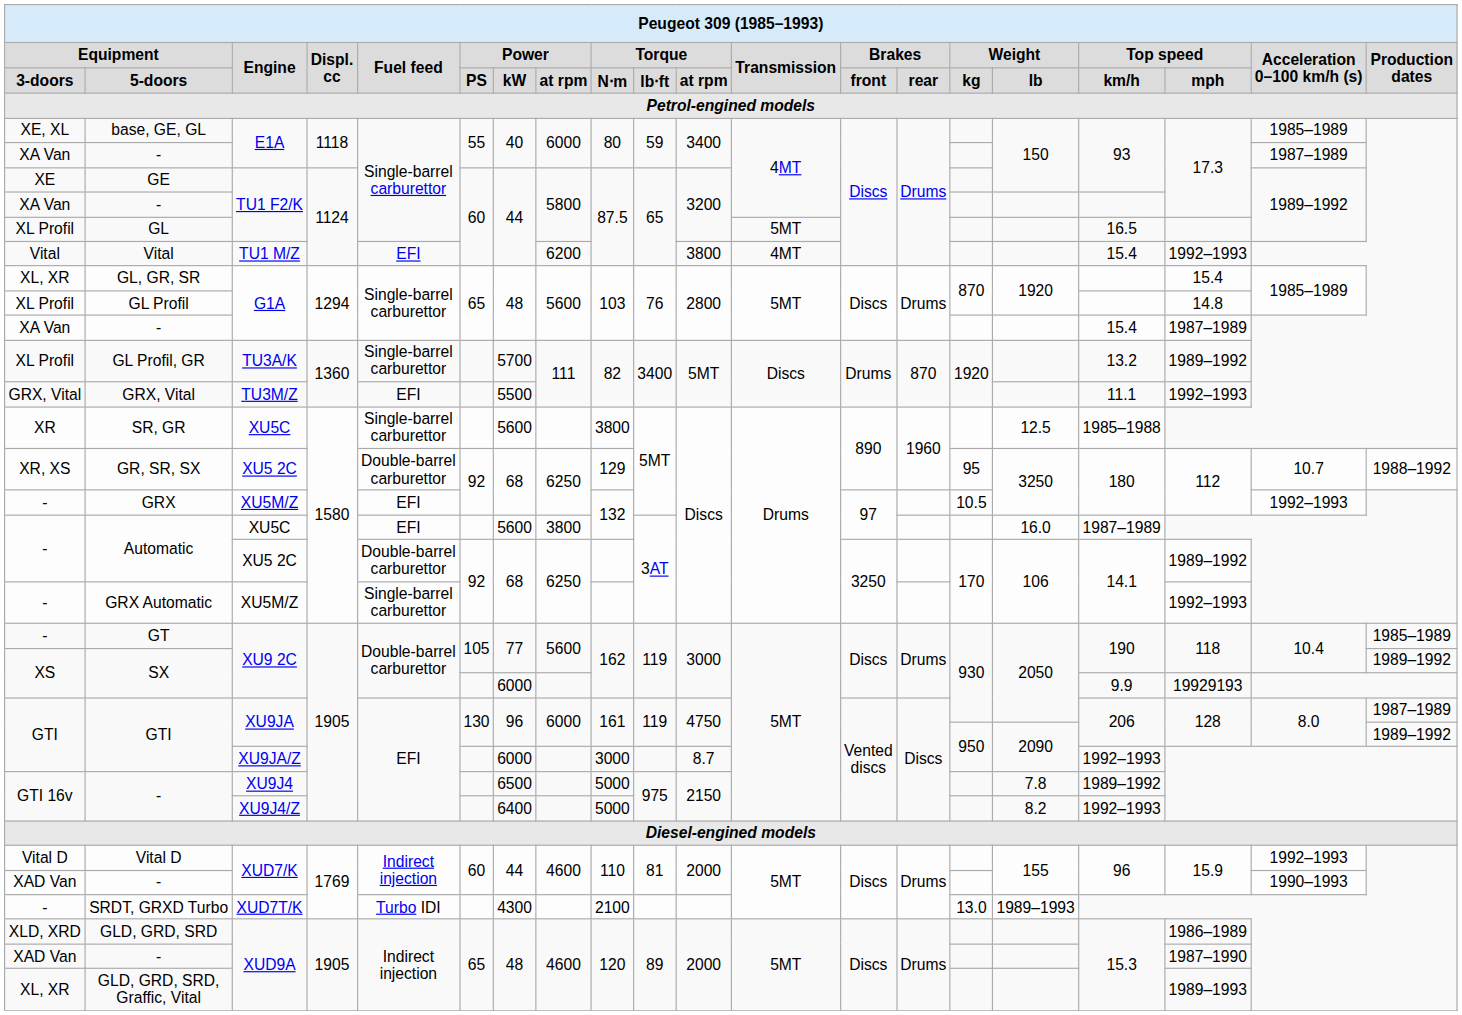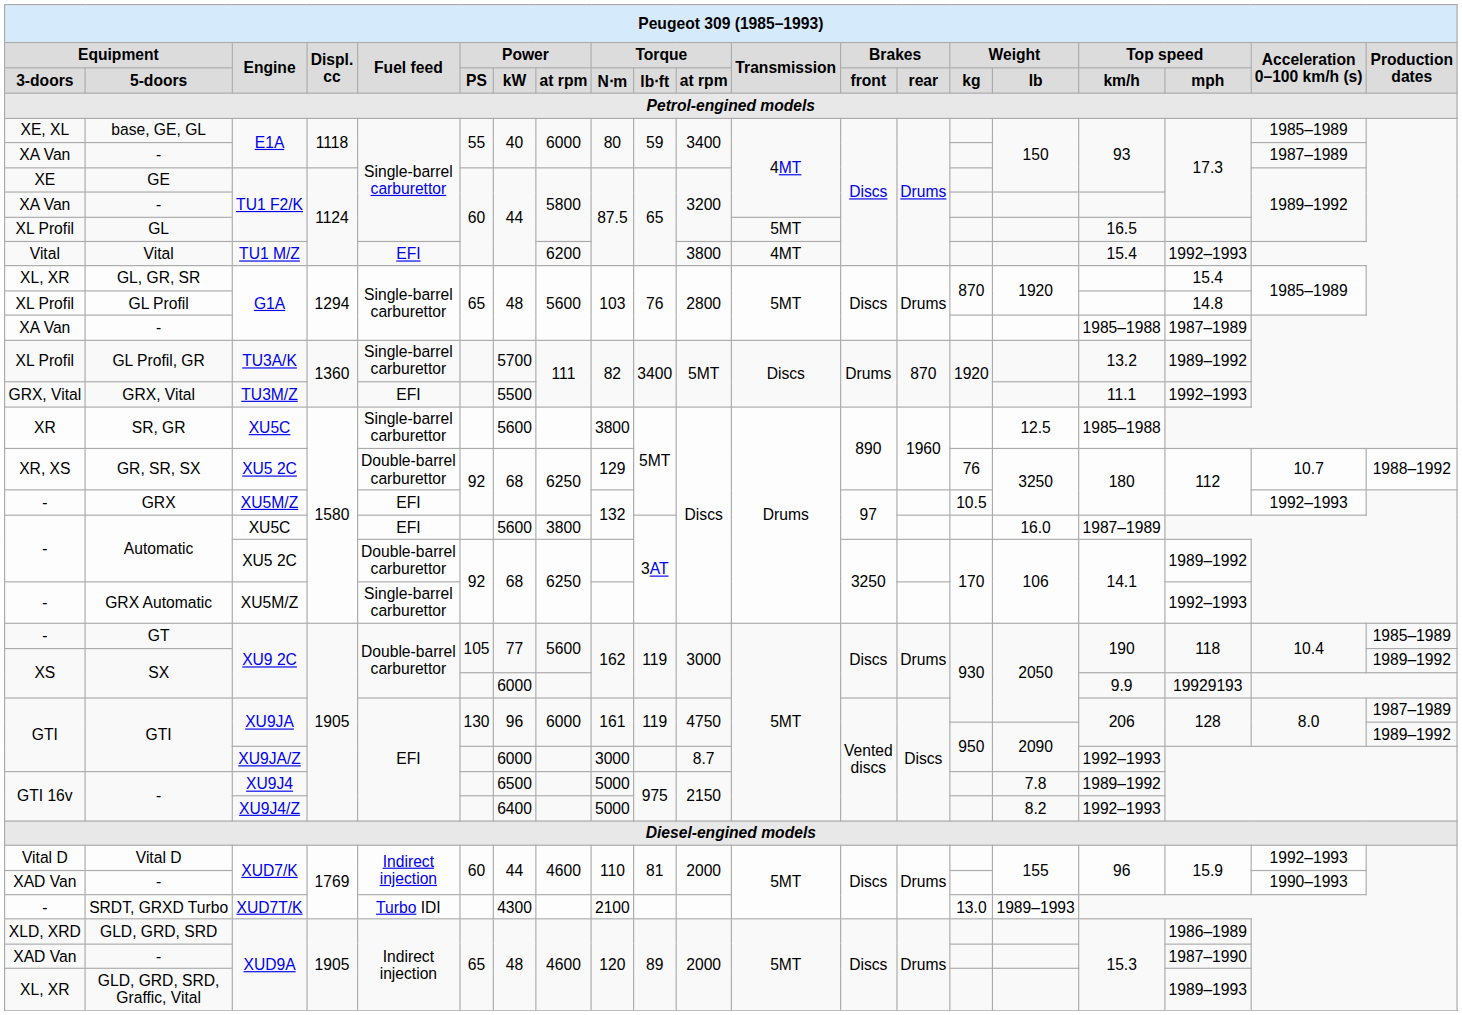(1122, 327) 15.4 -> (1122, 327) 1985–1988
(971, 469) 95 -> (971, 469) 76
